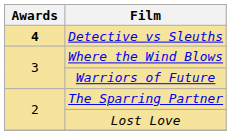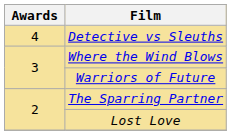(35, 36) bold -> (35, 36) normal
